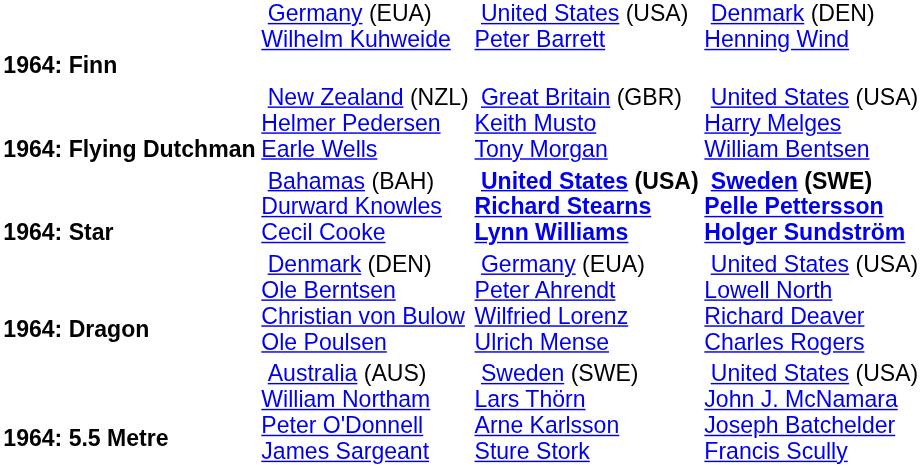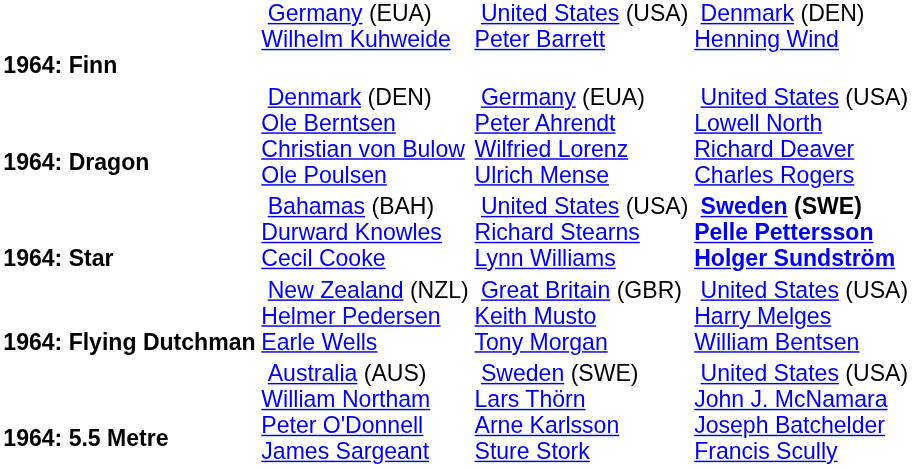rows swapped: (129, 149) <-> (76, 329)
(587, 207) bold -> (581, 232) normal
